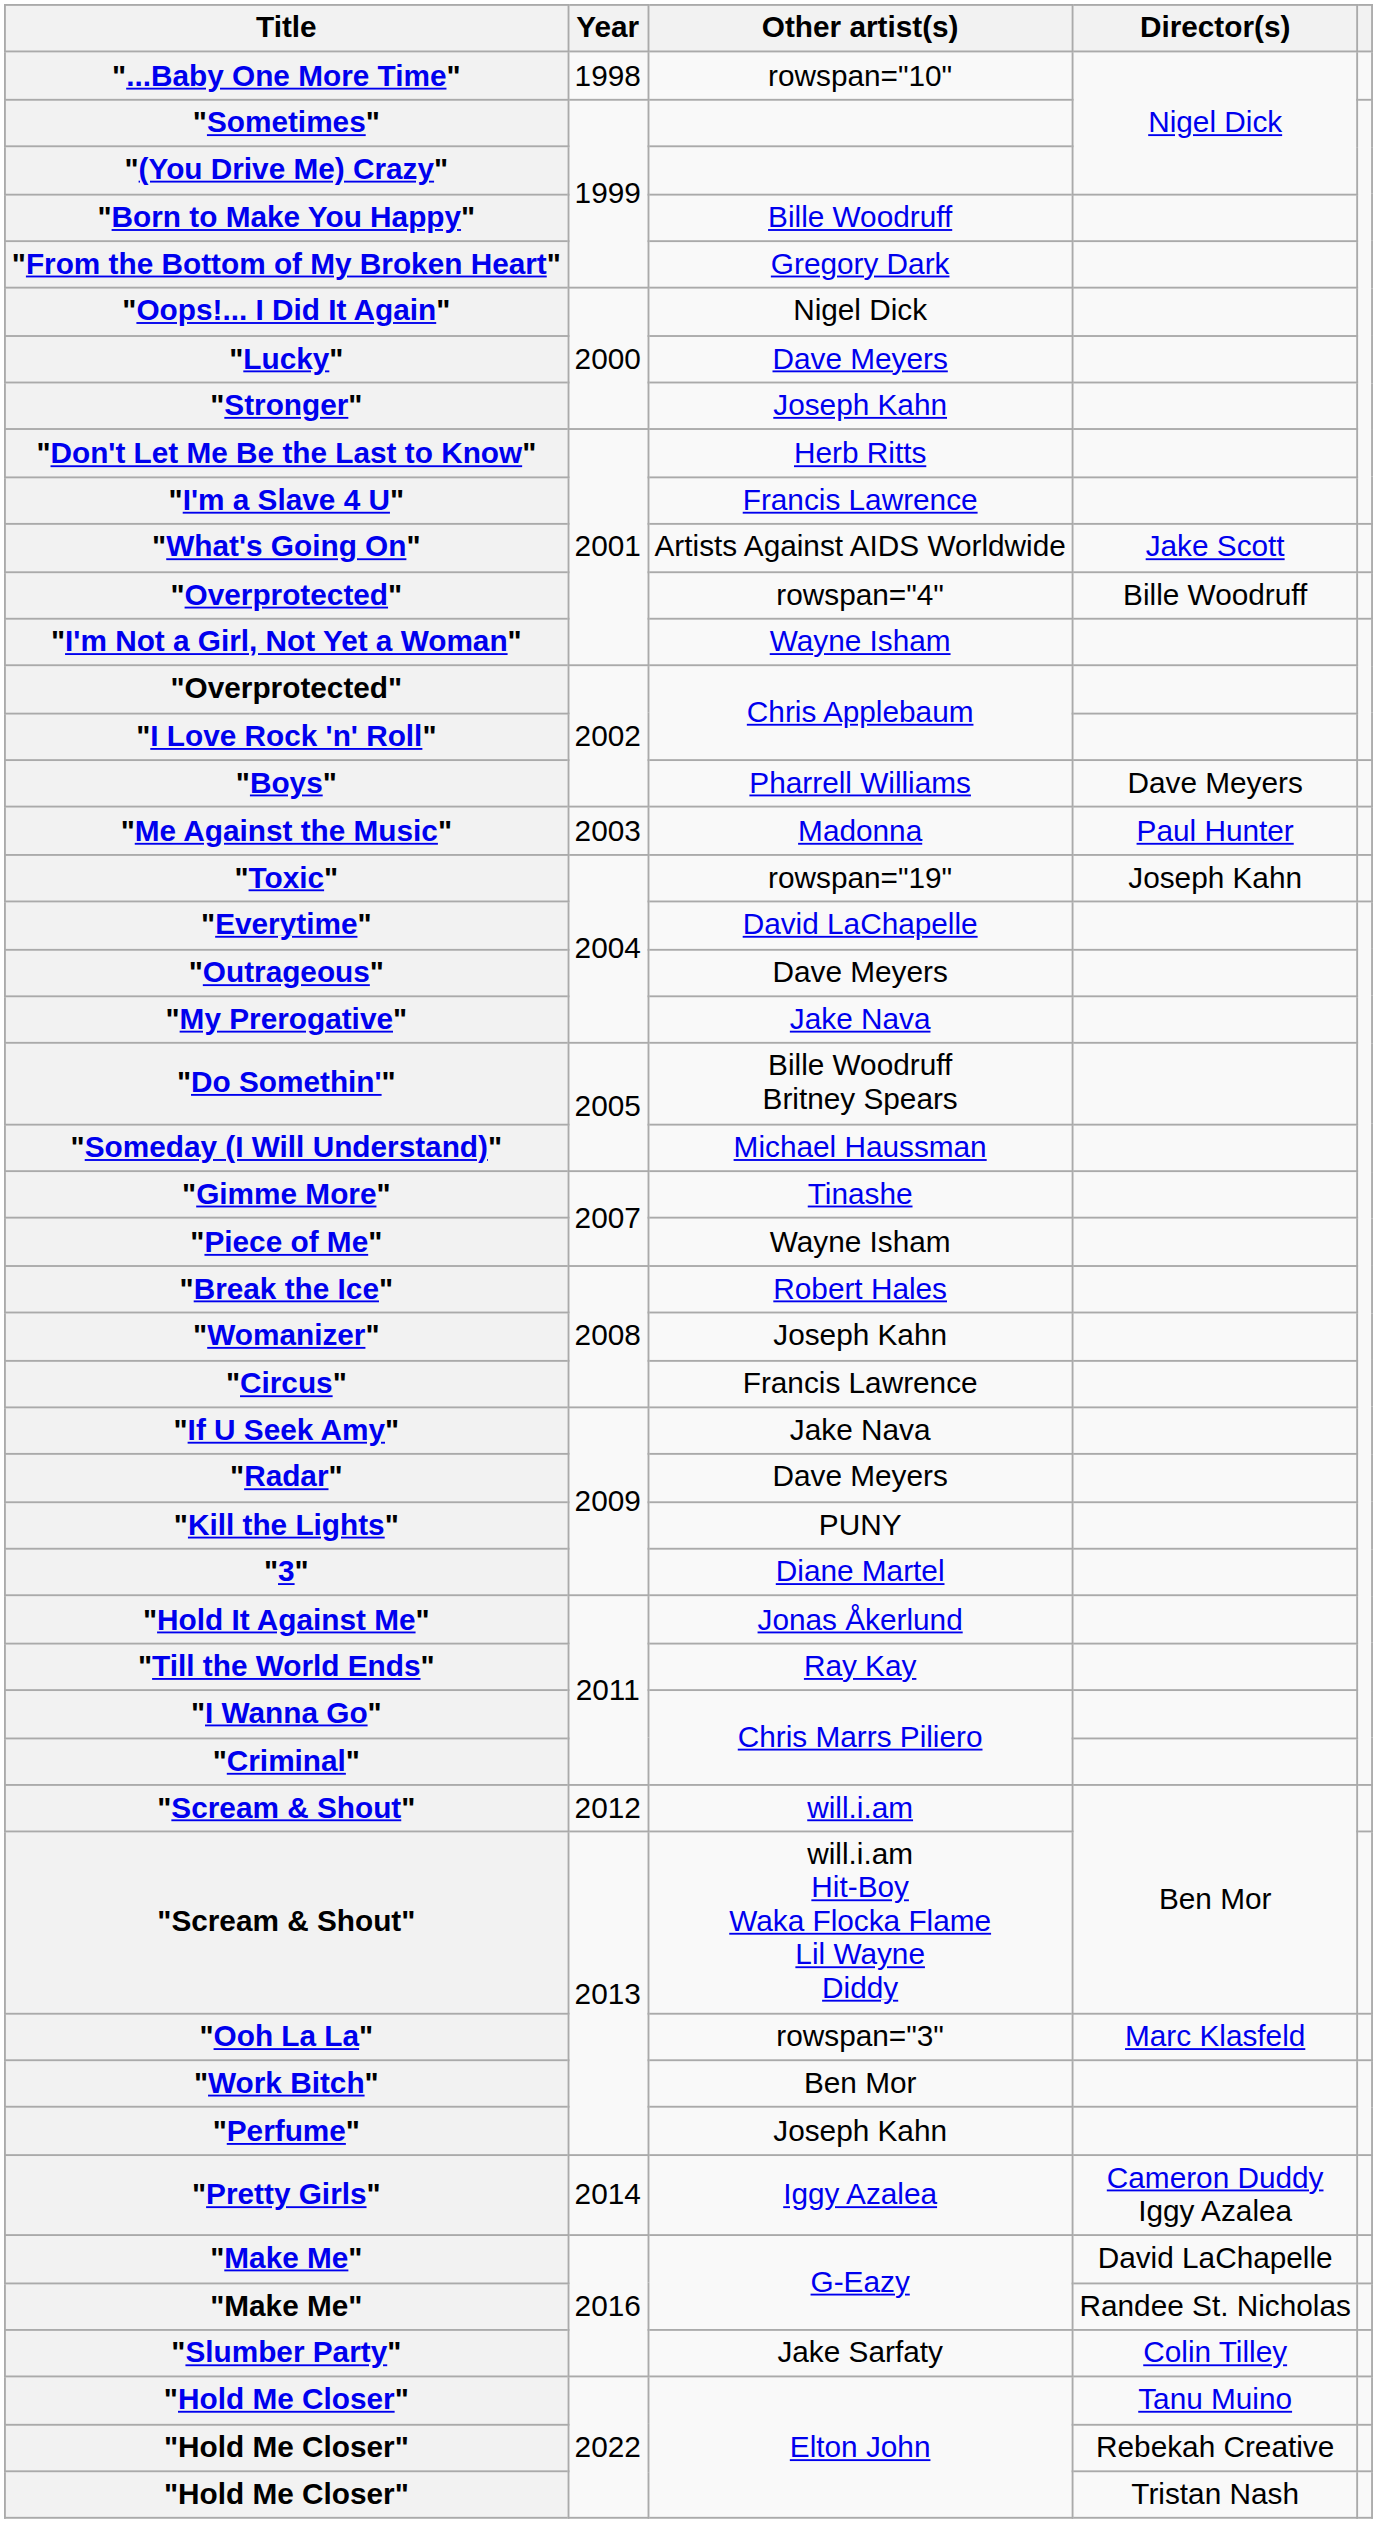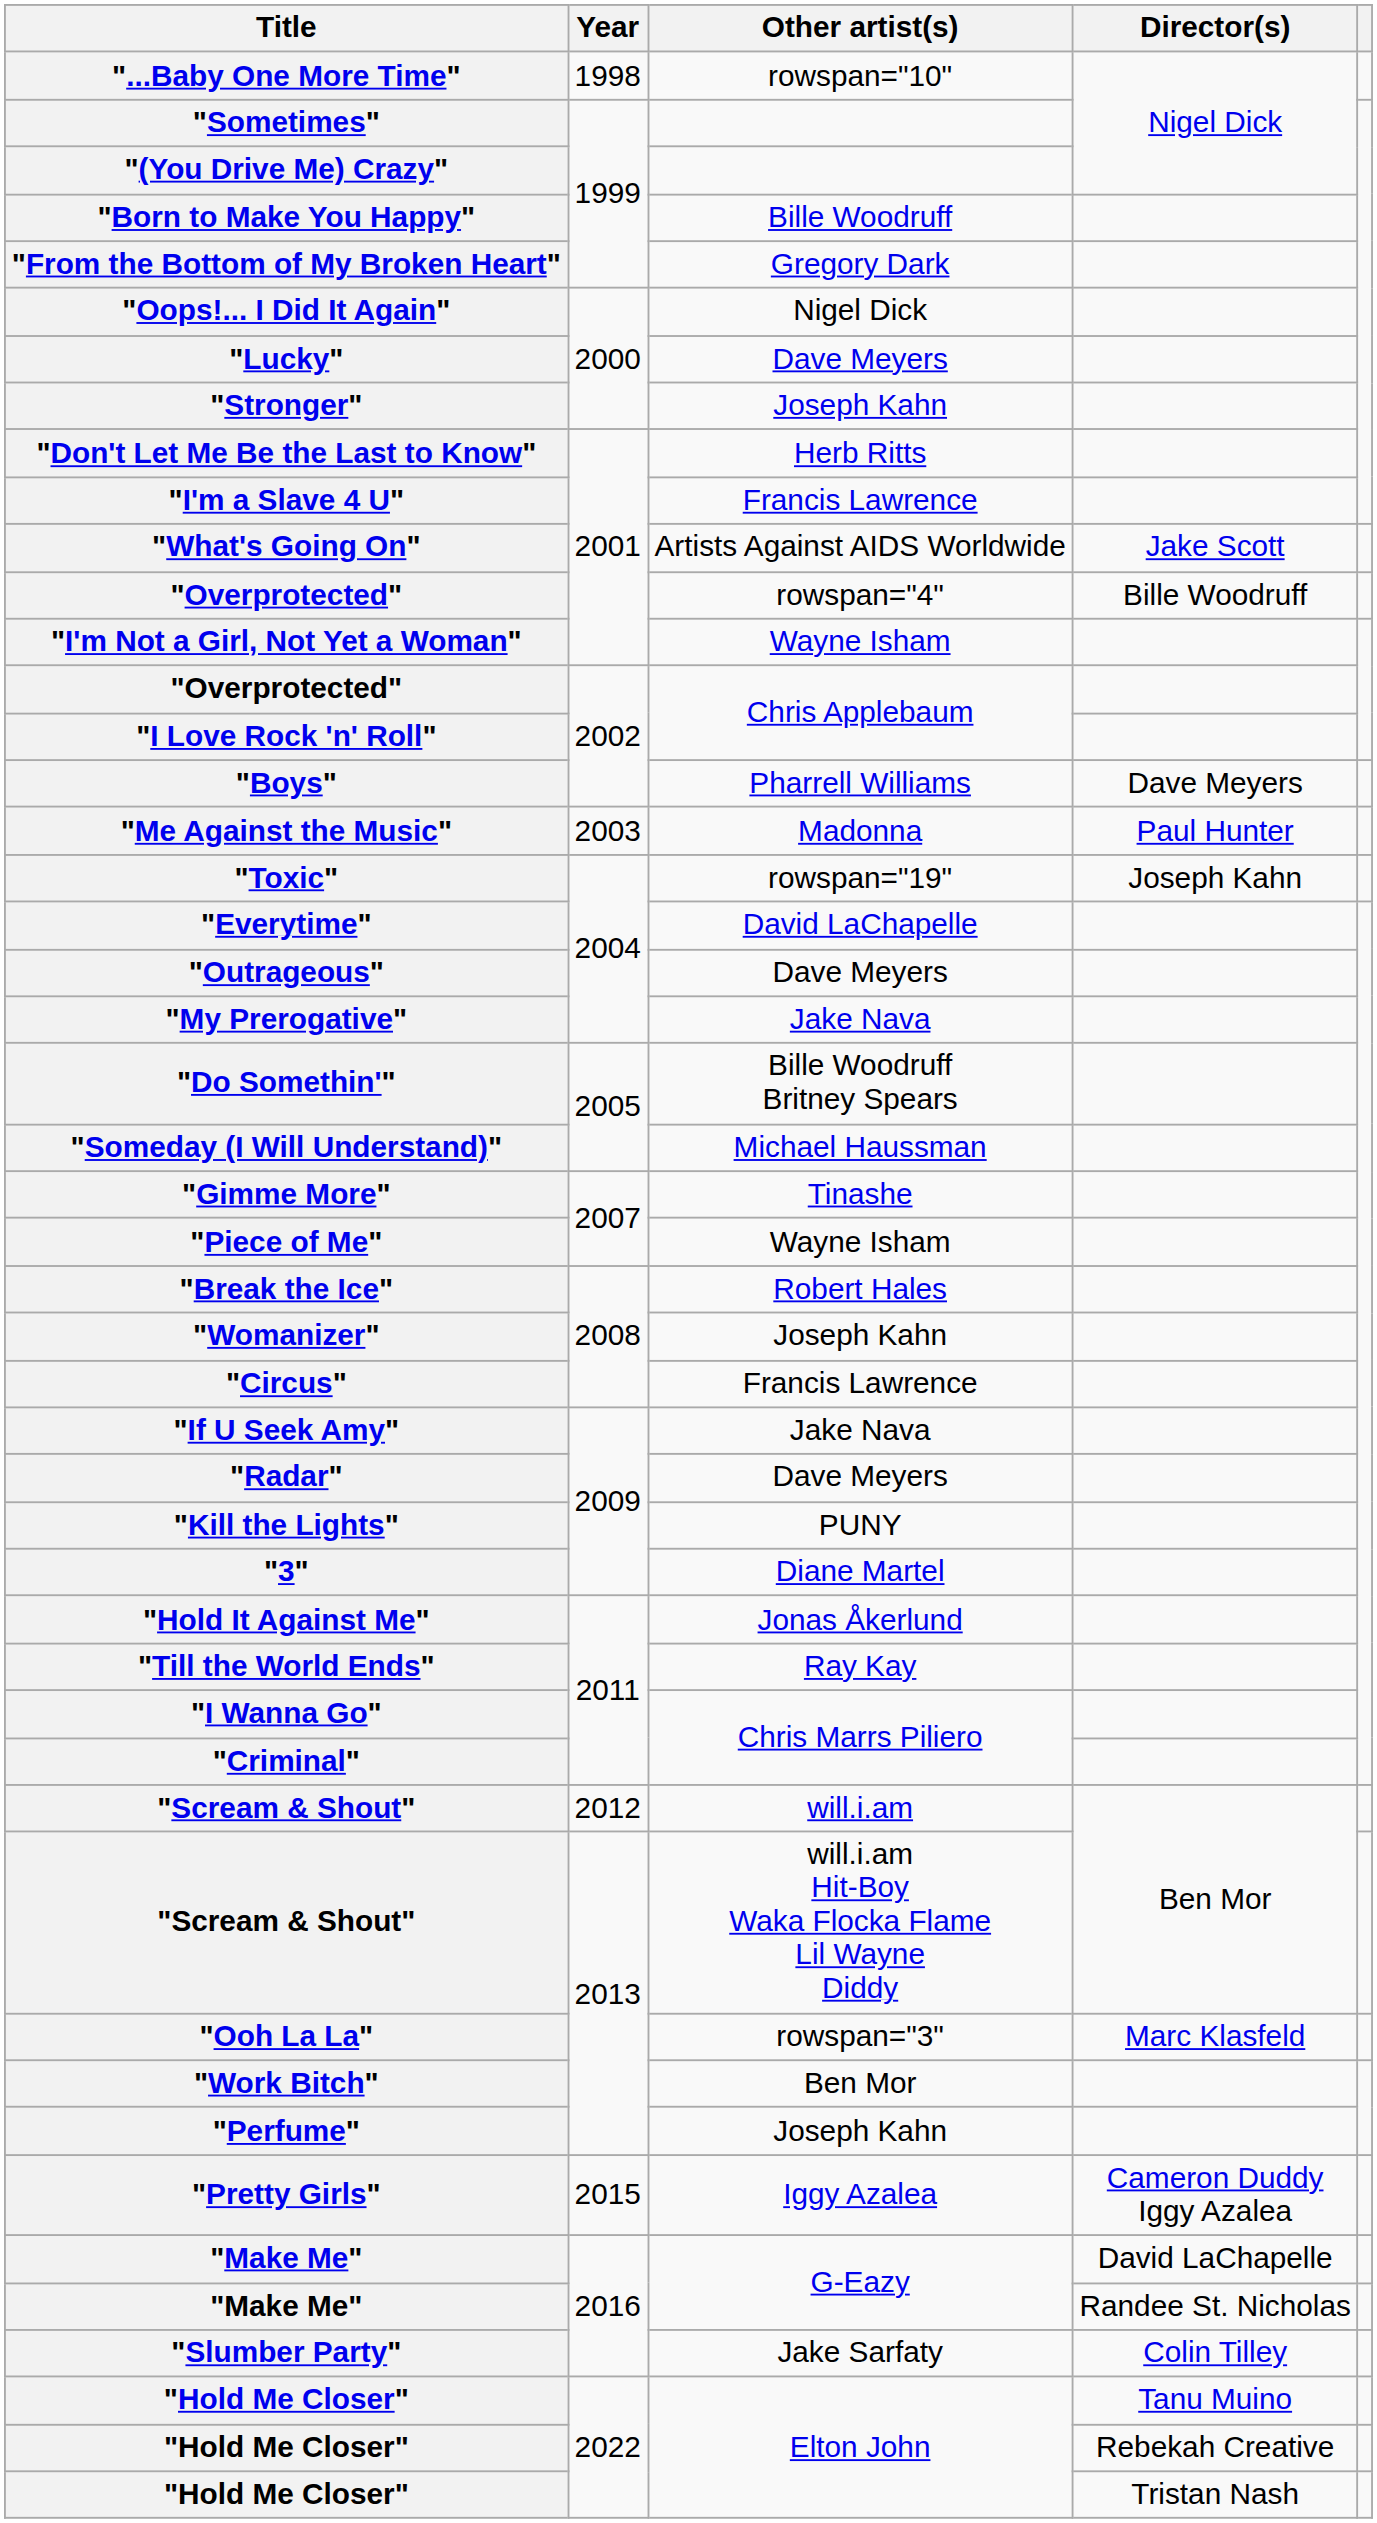(608, 2194) 2014 -> (608, 2194) 2015
